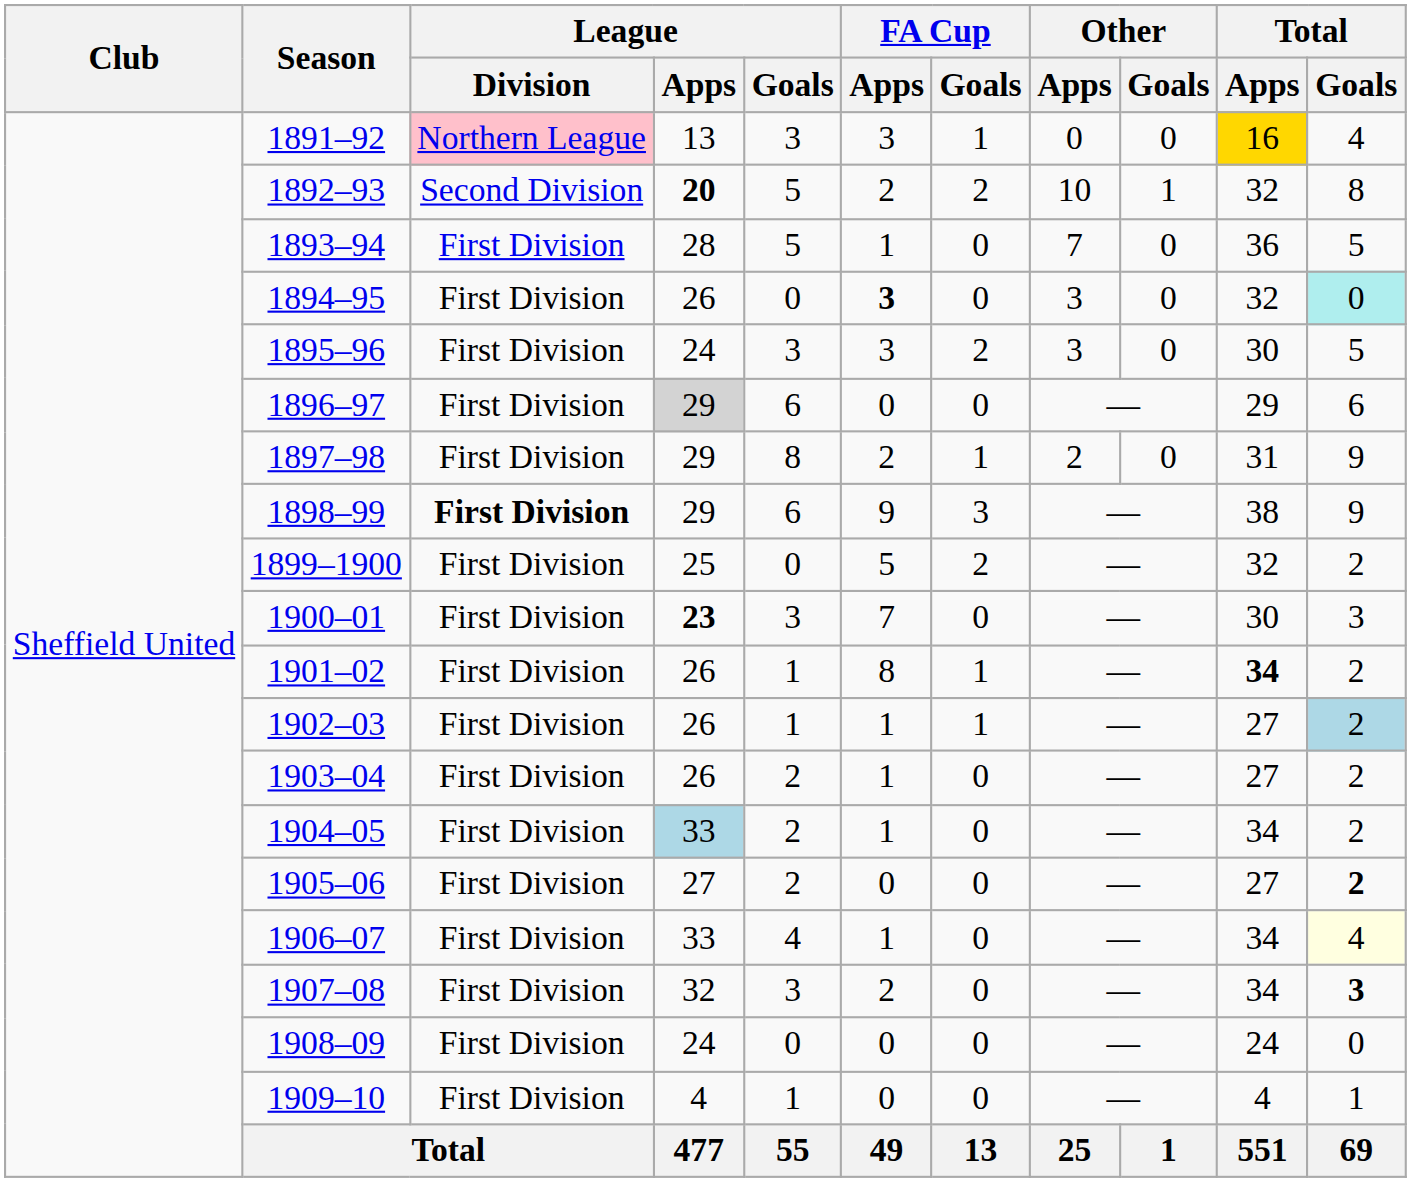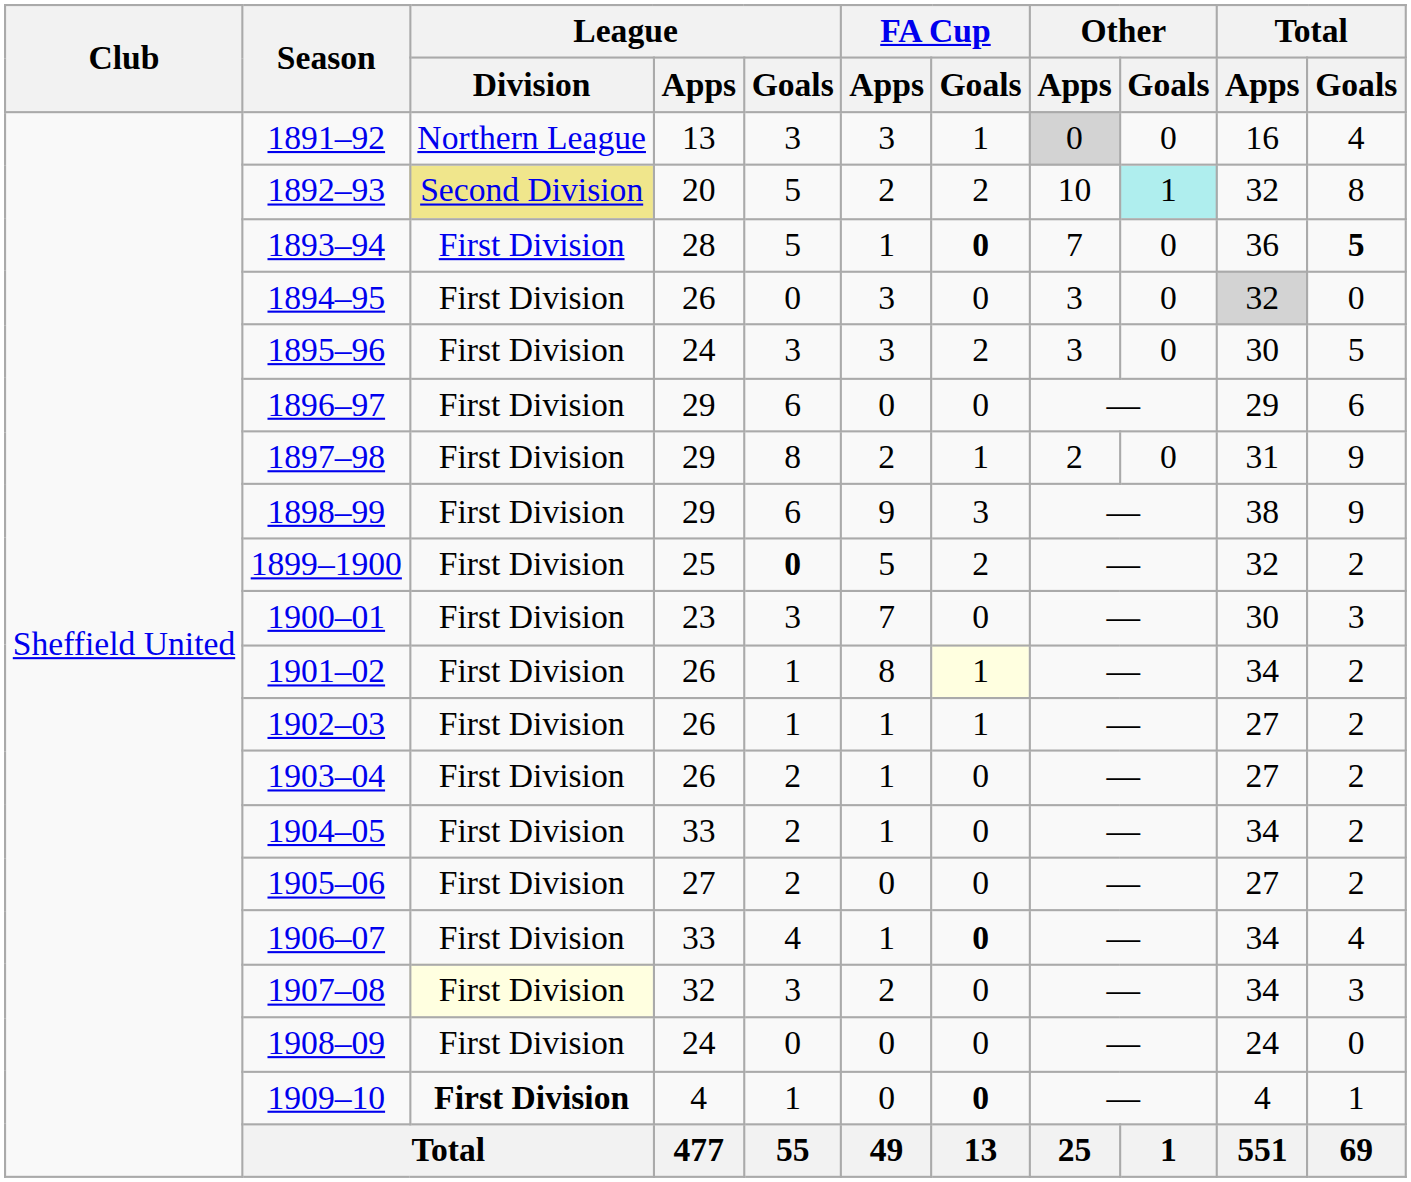(532, 137) pink background -> (532, 137) no background
(1074, 137) no background -> (1074, 137) lightgrey background
(1262, 137) gold background -> (1262, 137) no background
(532, 191) no background -> (532, 191) khaki background
(699, 191) bold -> (699, 191) normal
(1168, 191) no background -> (1168, 191) paleturquoise background
(981, 244) normal -> (981, 244) bold
(1356, 244) normal -> (1356, 244) bold
(887, 297) bold -> (887, 297) normal
(1262, 297) no background -> (1262, 297) lightgrey background
(1356, 297) paleturquoise background -> (1356, 297) no background
(699, 404) lightgrey background -> (699, 404) no background
(532, 510) bold -> (532, 510) normal
(793, 564) normal -> (793, 564) bold
(699, 617) bold -> (699, 617) normal
(981, 670) no background -> (981, 670) lightyellow background
(1262, 670) bold -> (1262, 670) normal
(1356, 723) lightblue background -> (1356, 723) no background
(699, 830) lightblue background -> (699, 830) no background
(1356, 883) bold -> (1356, 883) normal
(981, 937) normal -> (981, 937) bold
(1356, 937) lightyellow background -> (1356, 937) no background
(532, 990) no background -> (532, 990) lightyellow background
(1356, 990) bold -> (1356, 990) normal
(532, 1096) normal -> (532, 1096) bold
(981, 1096) normal -> (981, 1096) bold
